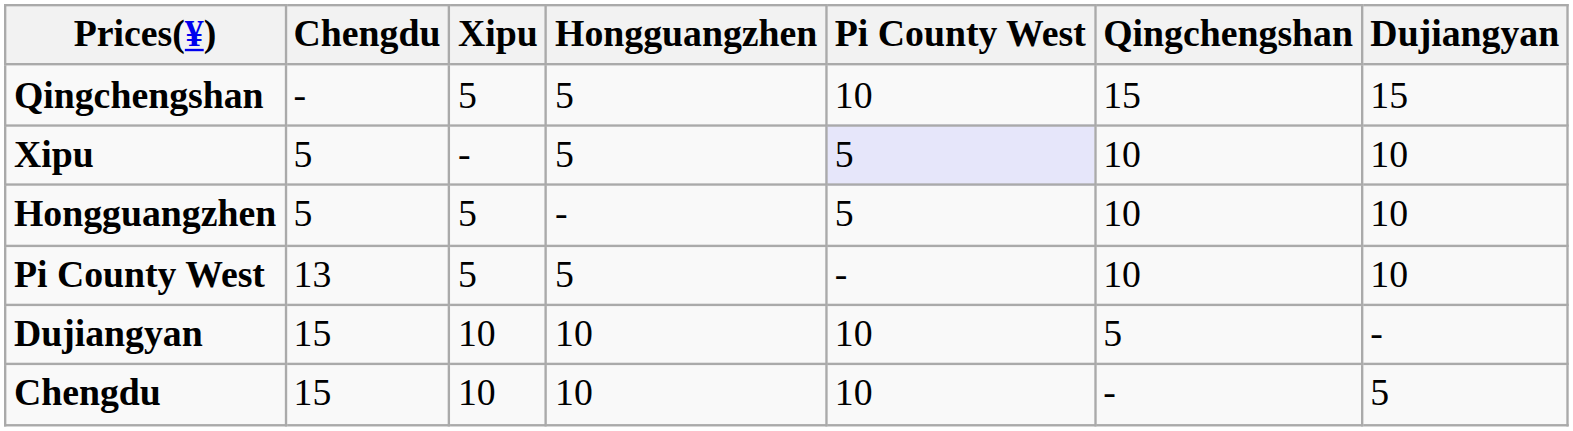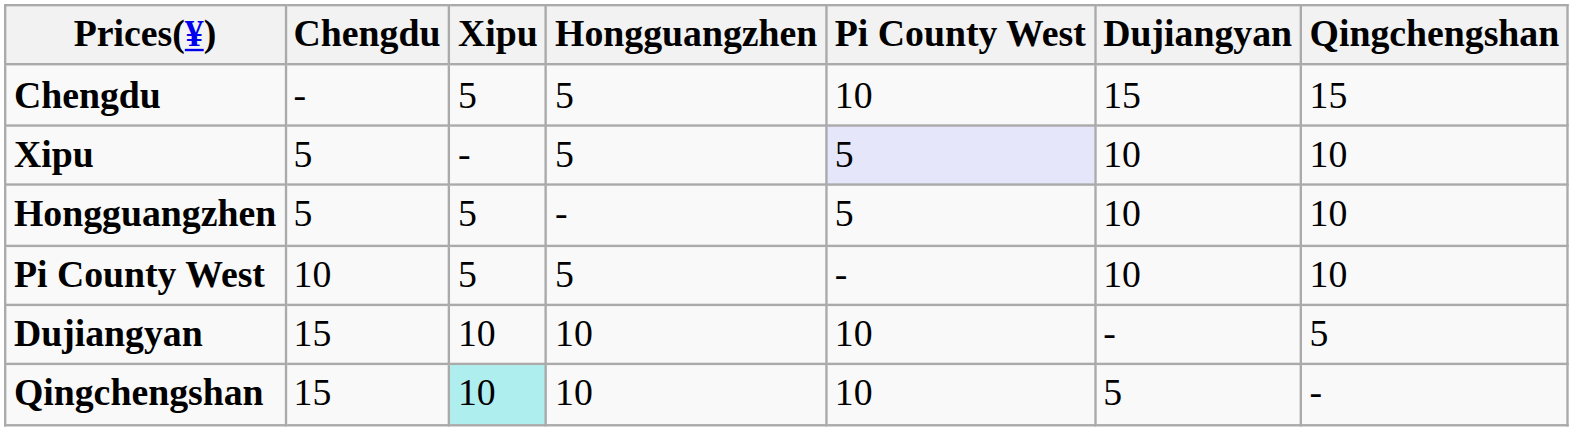columns swapped: (1465, 34) <-> (1228, 34)
(139, 94) Qingchengshan -> (87, 94) Chengdu
(312, 273) 13 -> (312, 273) 10
(87, 393) Chengdu -> (139, 393) Qingchengshan
(477, 393) no background -> (477, 393) paleturquoise background
